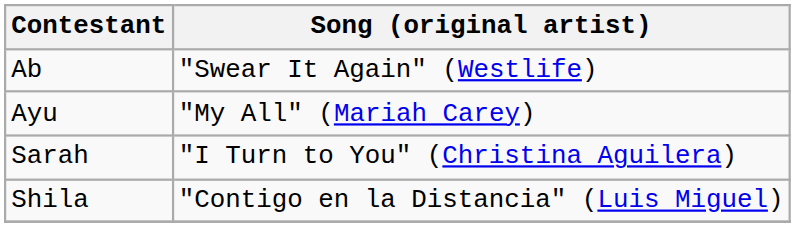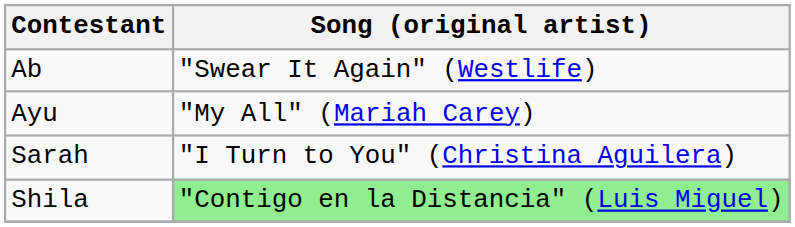(481, 200) no background -> (481, 200) lightgreen background
